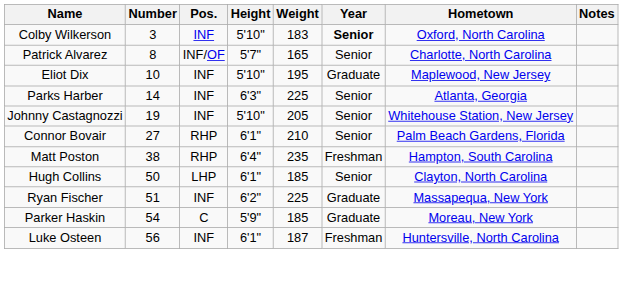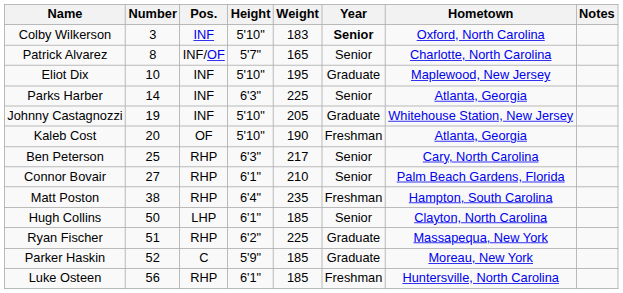(354, 116) Senior -> (354, 116) Graduate
+ row: (65, 136)
+ row: (65, 156)
(204, 197) INF -> (204, 237) RHP
(153, 217) 54 -> (153, 258) 52
(204, 237) INF -> (204, 278) RHP
(298, 237) 187 -> (298, 278) 185
